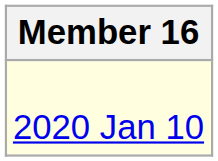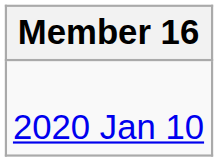(109, 126) lightyellow background -> (109, 126) no background
